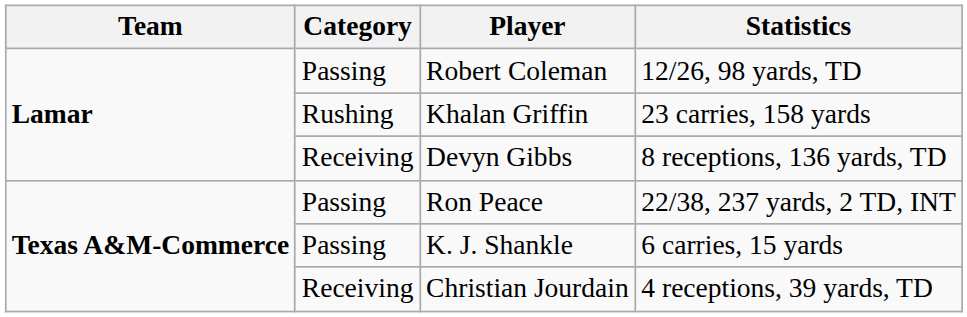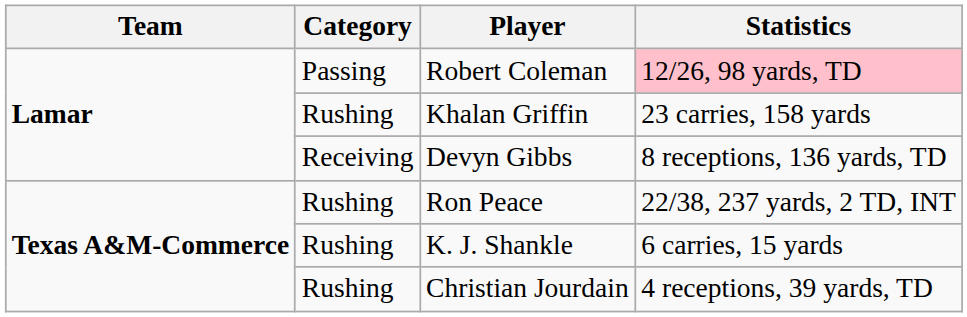(752, 70) no background -> (752, 70) pink background
(344, 201) Passing -> (348, 201) Rushing
(344, 245) Passing -> (348, 245) Rushing
(358, 288) Receiving -> (348, 288) Rushing
